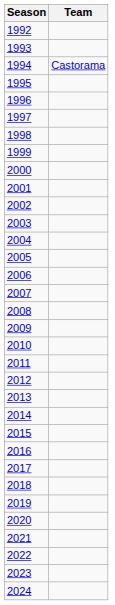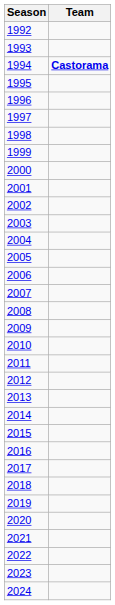(78, 65) normal -> (80, 65) bold
